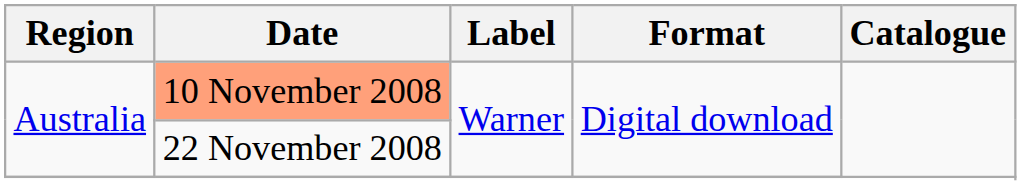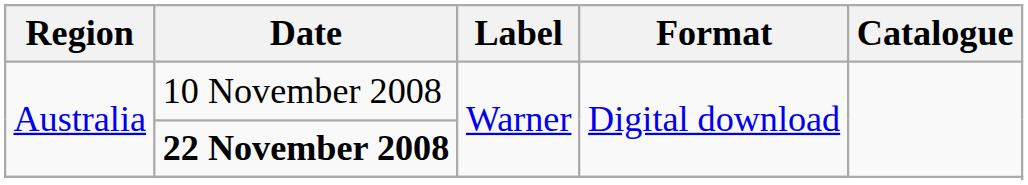(302, 90) lightsalmon background -> (302, 90) no background
(302, 147) normal -> (306, 147) bold
